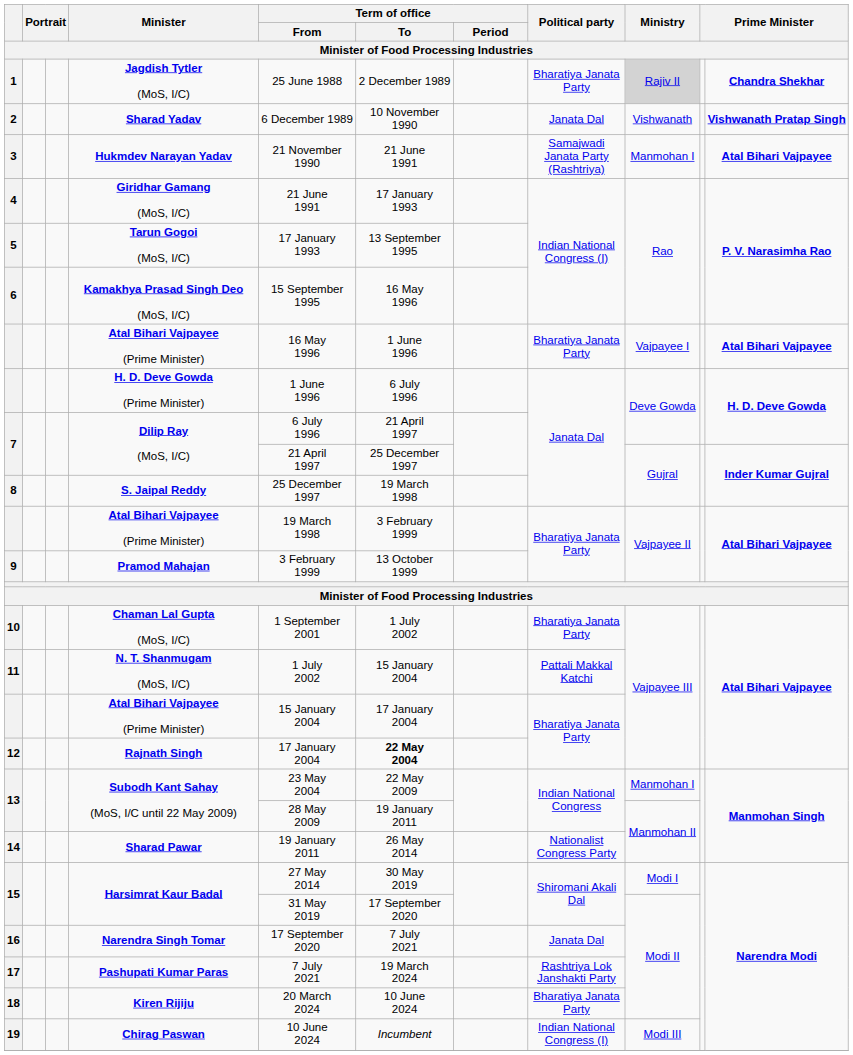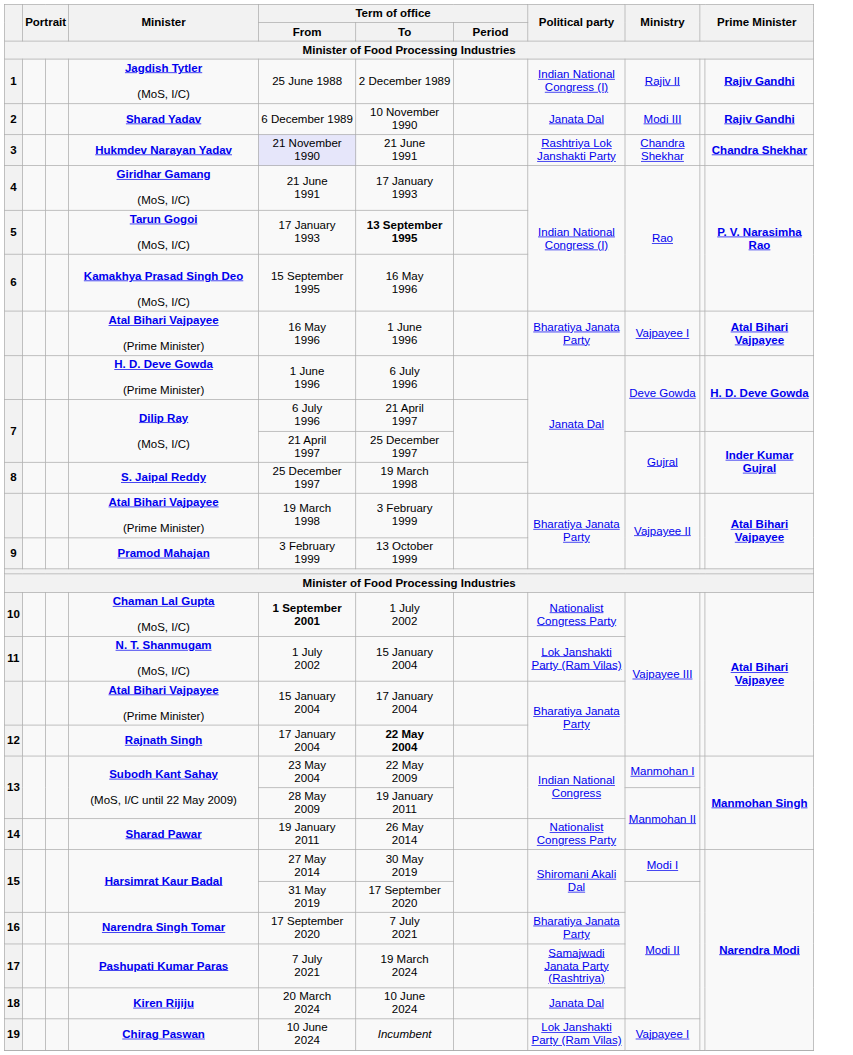(576, 81) Bharatiya Janata Party -> (577, 81) Indian National Congress (I)
(662, 81) lightgrey background -> (662, 81) no background
(777, 81) Chandra Shekhar -> (759, 81) Rajiv Gandhi
(662, 119) Vishwanath -> (662, 119) Modi III
(777, 119) Vishwanath Pratap Singh -> (759, 119) Rajiv Gandhi
(307, 156) no background -> (307, 150) lavender background
(576, 156) Samajwadi Janata Party (Rashtriya) -> (576, 150) Rashtriya Lok Janshakti Party
(662, 156) Manmohan I -> (662, 150) Chandra Shekhar
(777, 156) Atal Bihari Vajpayee -> (759, 150) Chandra Shekhar
(405, 245) normal -> (405, 232) bold
(307, 627) normal -> (307, 614) bold
(576, 627) Bharatiya Janata Party -> (576, 614) Nationalist Congress Party
(577, 671) Pattali Makkal Katchi -> (577, 658) Lok Janshakti Party (Ram Vilas)
(577, 941) Janata Dal -> (576, 928) Bharatiya Janata Party
(576, 972) Rashtriya Lok Janshakti Party -> (576, 965) Samajwadi Janata Party (Rashtriya)
(576, 1003) Bharatiya Janata Party -> (577, 1003) Janata Dal
(577, 1034) Indian National Congress (I) -> (577, 1034) Lok Janshakti Party (Ram Vilas)
(662, 1034) Modi III -> (662, 1034) Vajpayee I
